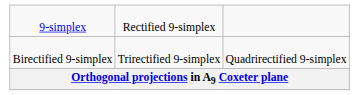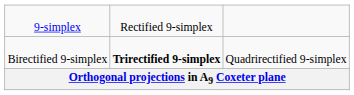(169, 59) normal -> (166, 59) bold
